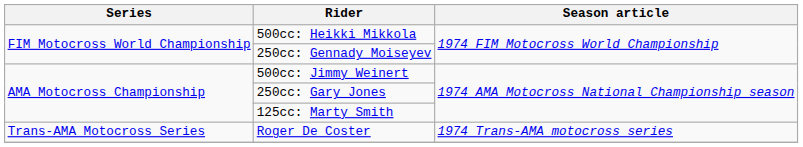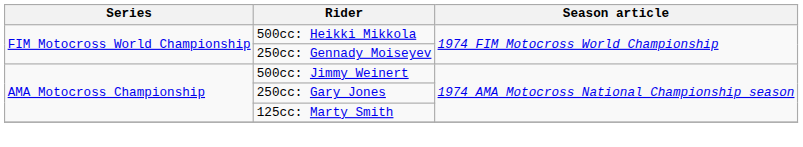- row: (314, 132)
